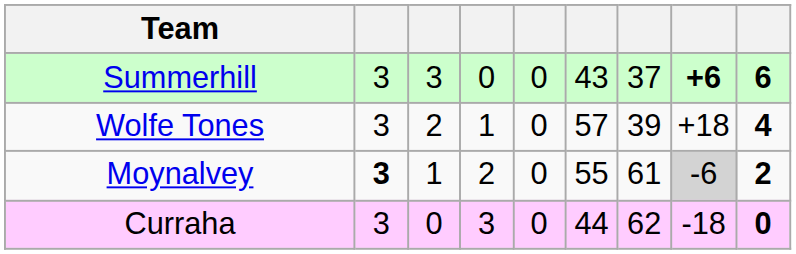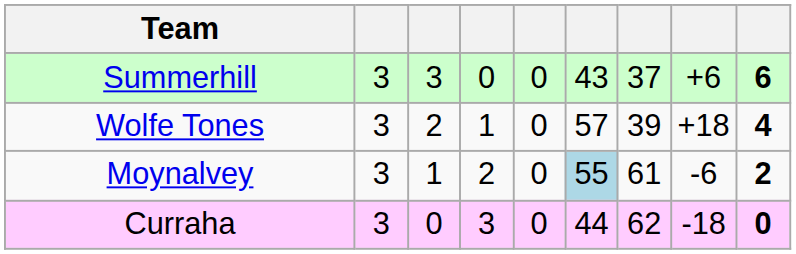(704, 77) bold -> (704, 77) normal
(381, 175) bold -> (381, 175) normal
(592, 175) no background -> (592, 175) lightblue background
(704, 175) lightgrey background -> (704, 175) no background
